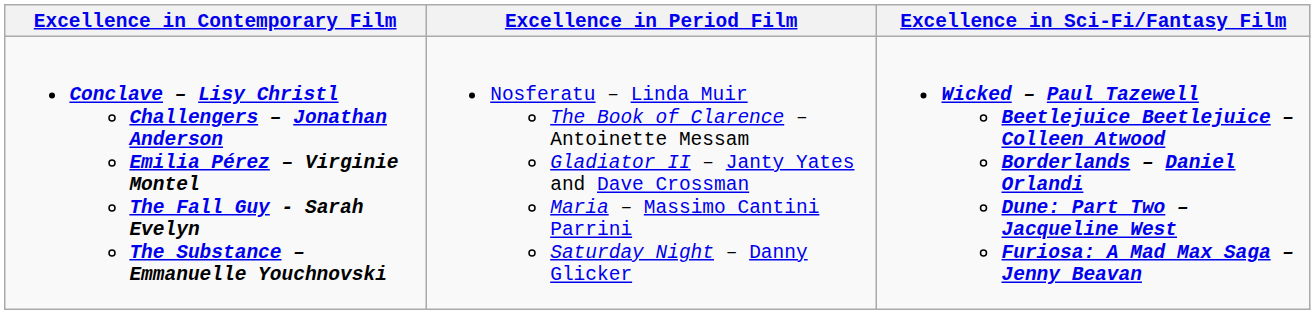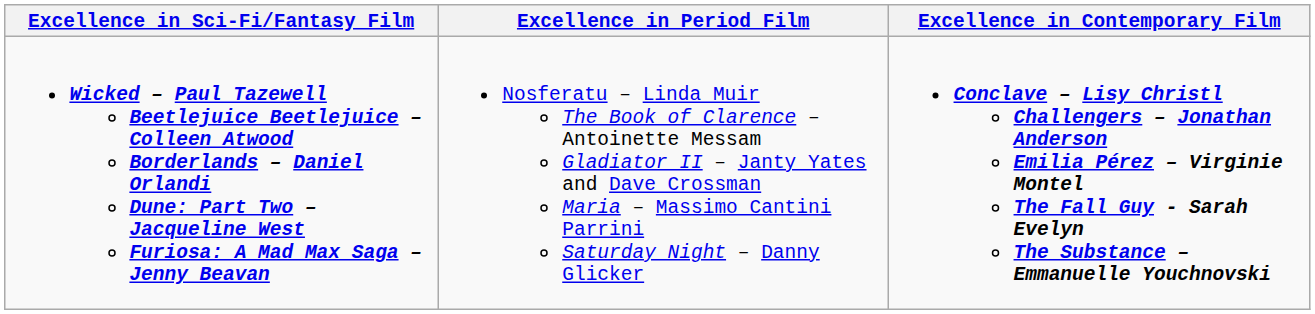columns swapped: (215, 21) <-> (1093, 21)
